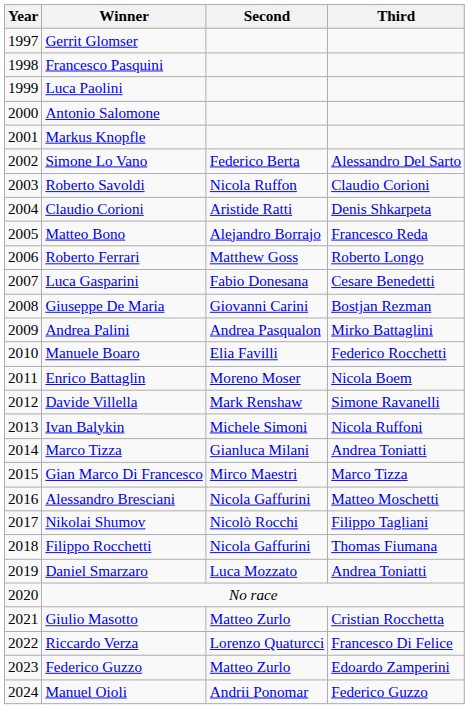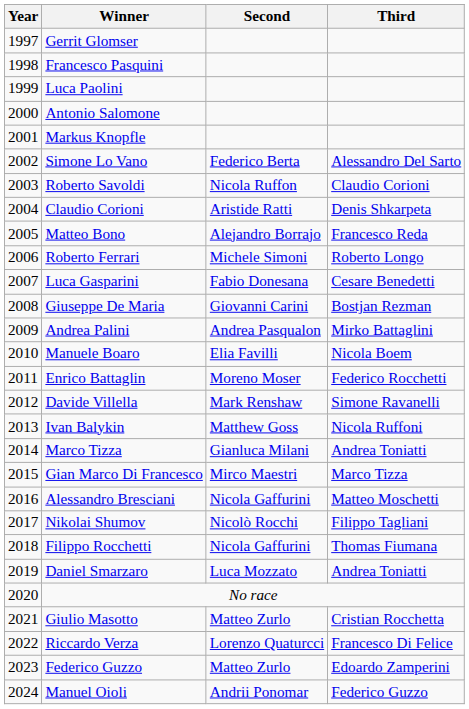(254, 257) Matthew Goss -> (259, 257) Michele Simoni
(389, 354) Federico Rocchetti -> (372, 354) Nicola Boem
(372, 378) Nicola Boem -> (389, 378) Federico Rocchetti
(259, 426) Michele Simoni -> (254, 426) Matthew Goss
